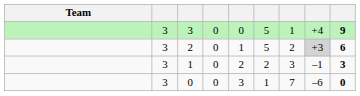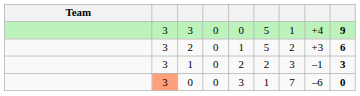(317, 47) lightgrey background -> (317, 47) no background
(165, 82) no background -> (165, 82) lightsalmon background
